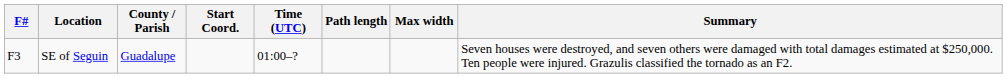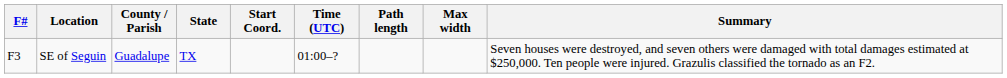+ column: (203, 21)
